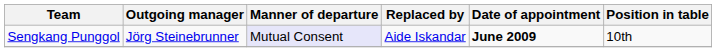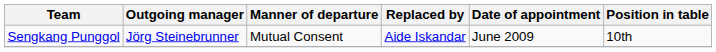(297, 36) lavender background -> (297, 36) no background
(504, 36) bold -> (503, 36) normal
